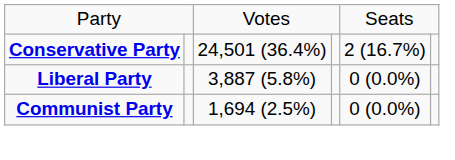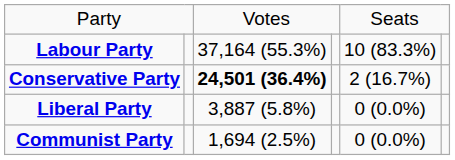+ row: (94, 49)
(262, 49) normal -> (262, 79) bold
